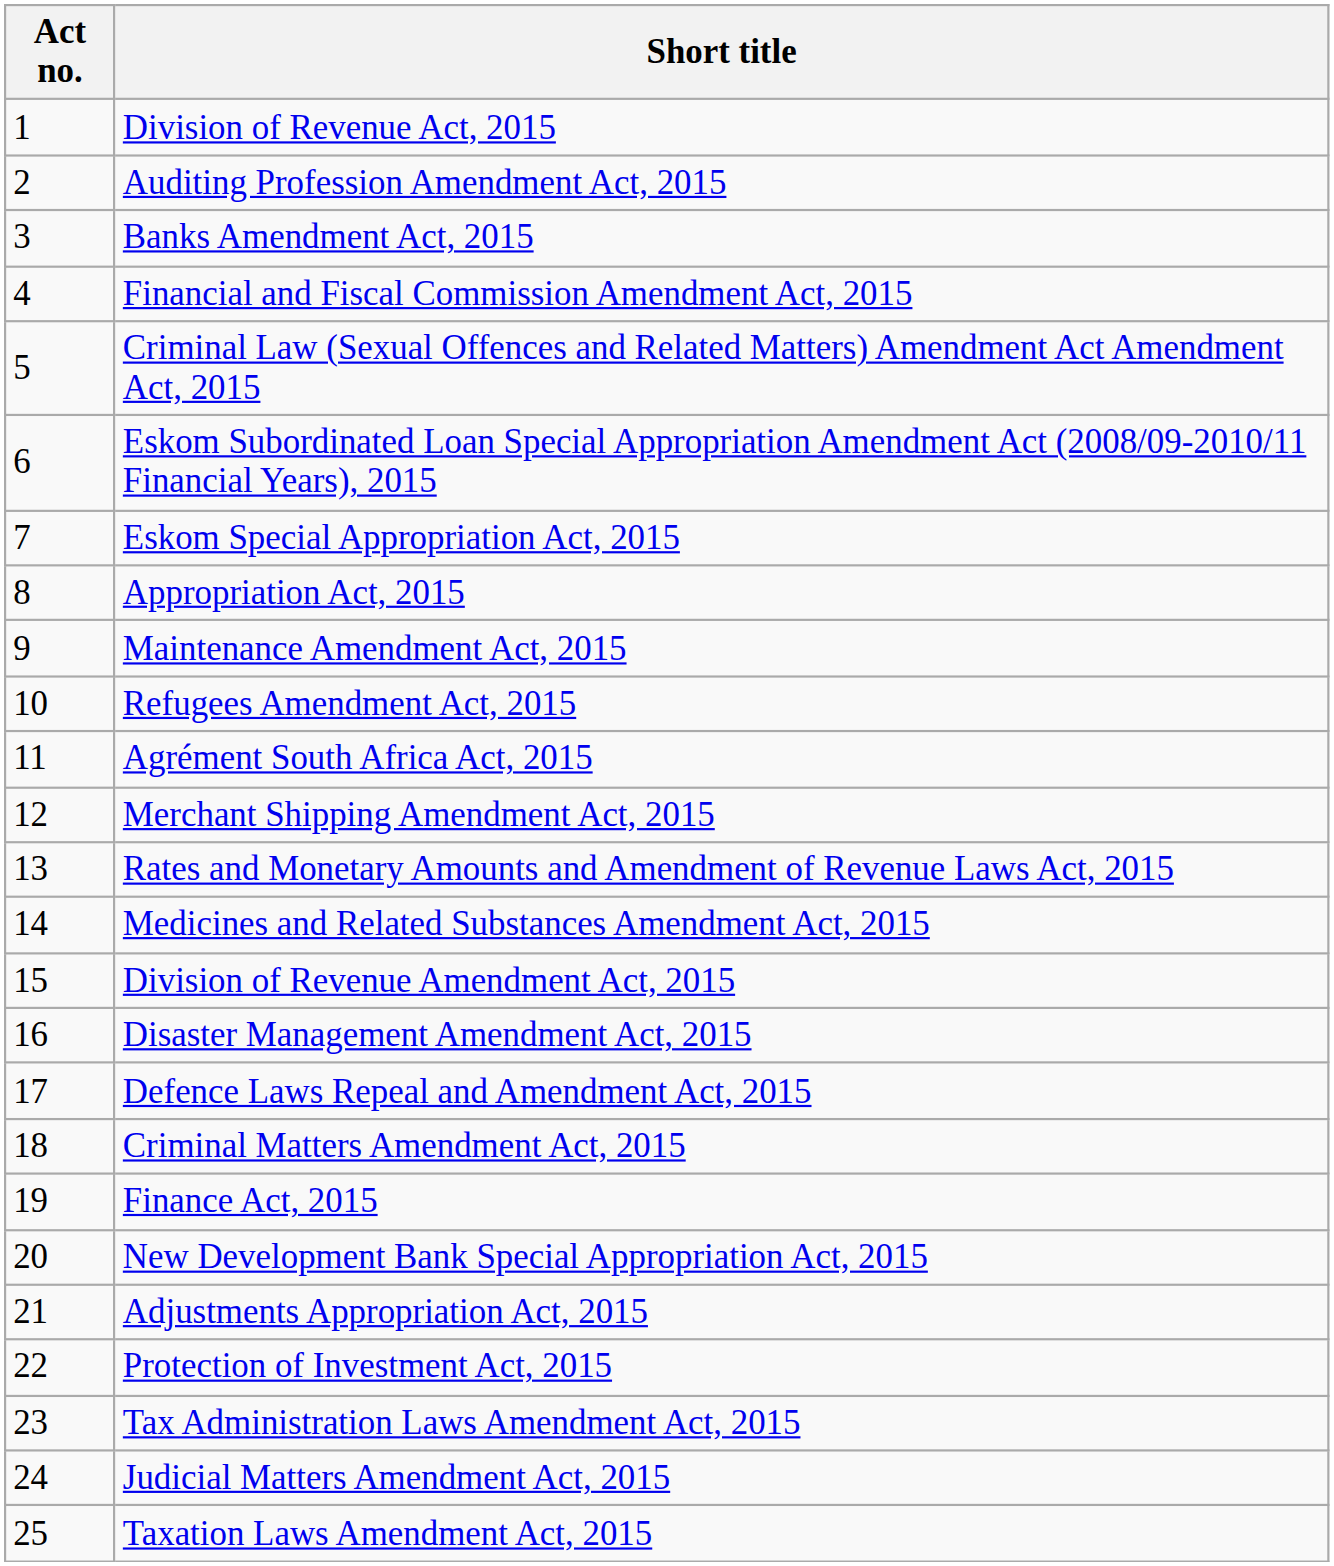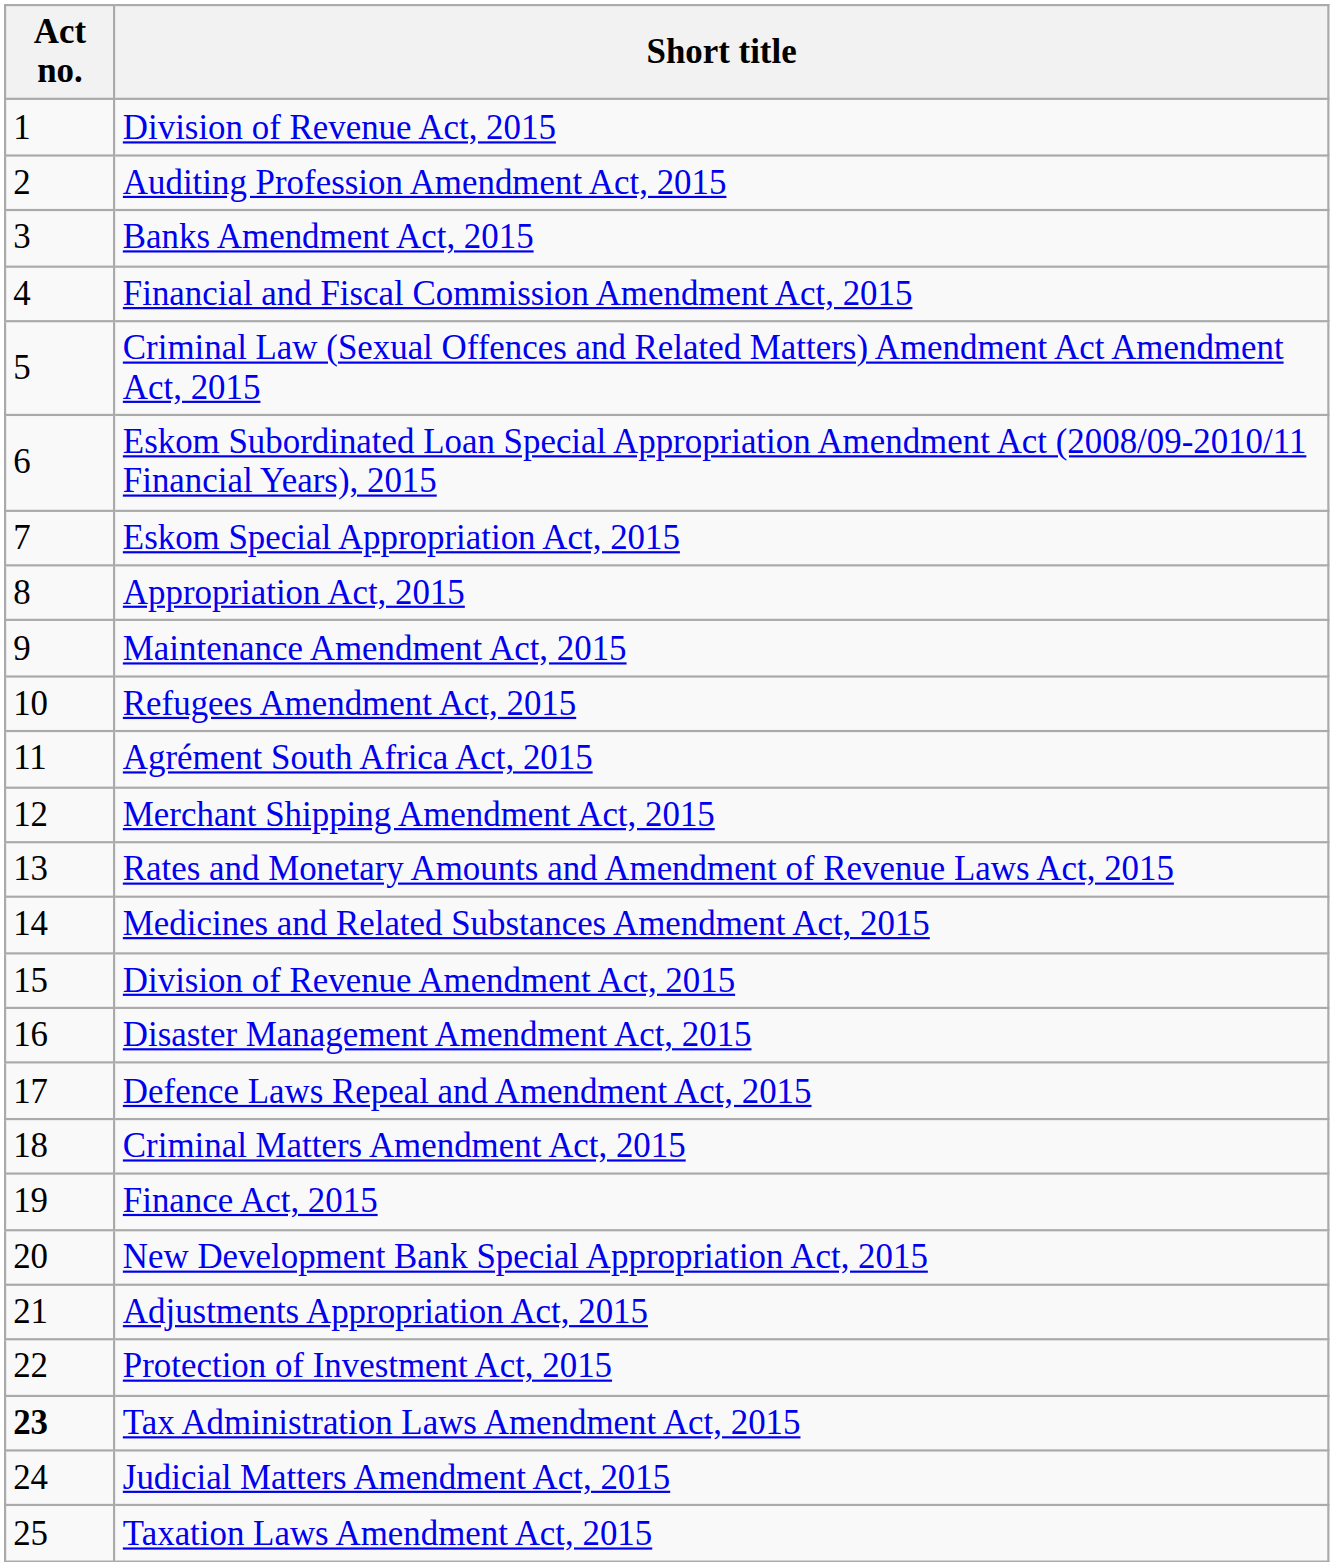(31, 1422) normal -> (31, 1422) bold
